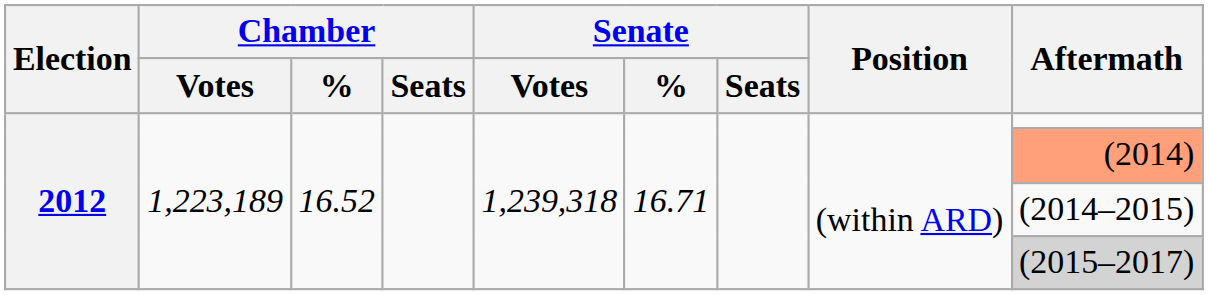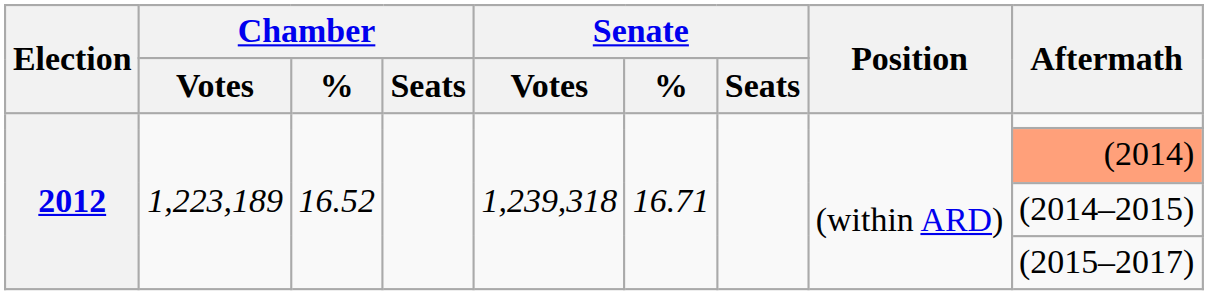(1107, 262) lightgrey background -> (1107, 262) no background
